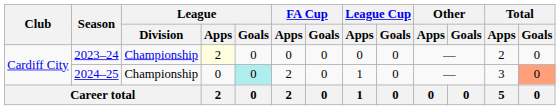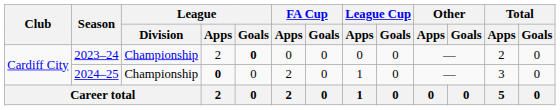(218, 54) lightyellow background -> (218, 54) no background
(253, 54) normal -> (253, 54) bold
(218, 74) normal -> (218, 74) bold
(253, 74) paleturquoise background -> (253, 74) no background
(537, 74) lightsalmon background -> (537, 74) no background
